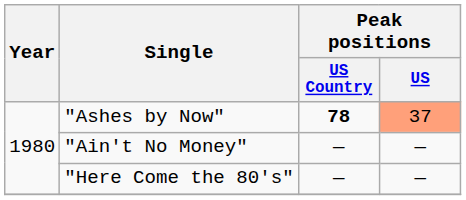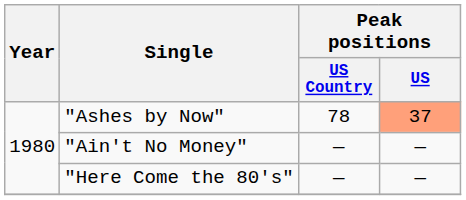(339, 117) bold -> (339, 117) normal
